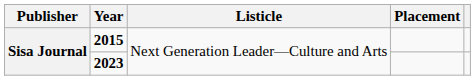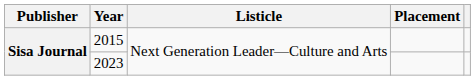(109, 39) bold -> (109, 39) normal
(109, 63) bold -> (109, 63) normal
